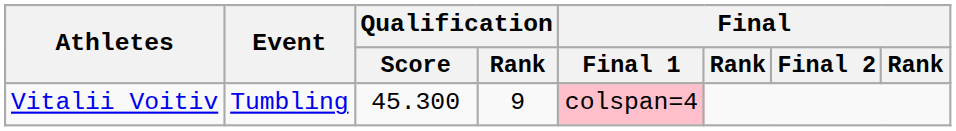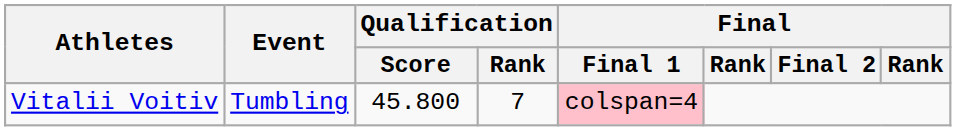(416, 104) 45.300 -> (416, 104) 45.800
(518, 104) 9 -> (518, 104) 7
